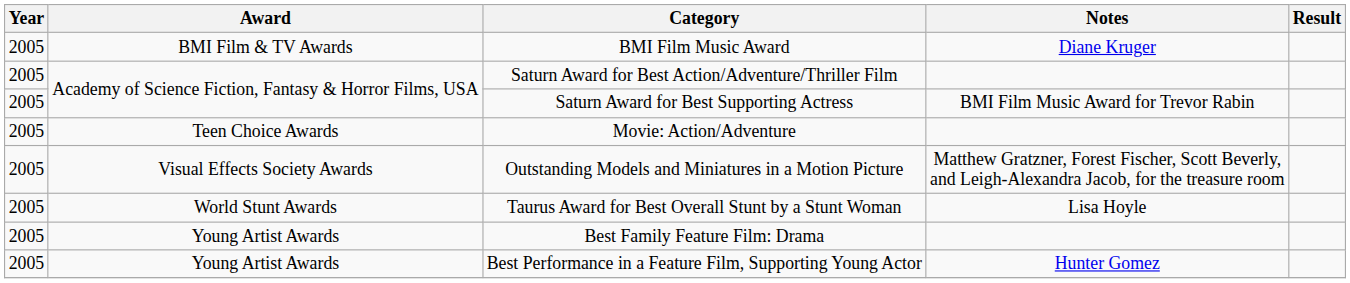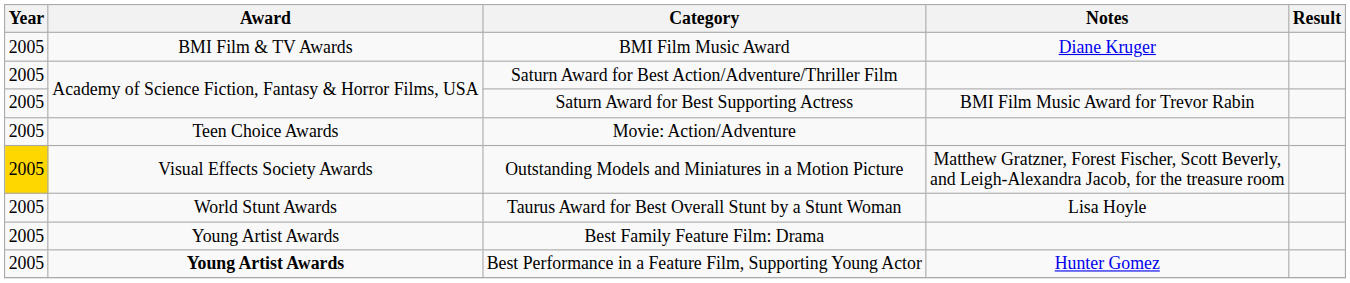(26, 169) no background -> (26, 169) gold background
(265, 263) normal -> (265, 263) bold
